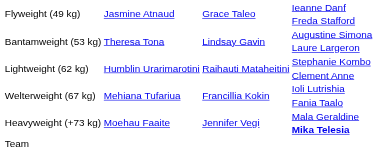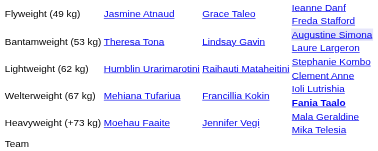(332, 34) no background -> (332, 34) lavender background
(317, 103) normal -> (319, 103) bold
(321, 130) bold -> (319, 130) normal
